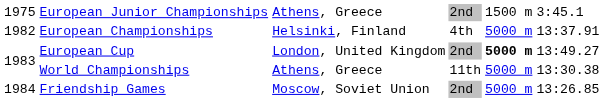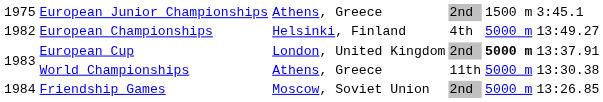(568, 32) 13:37.91 -> (568, 32) 13:49.27
(568, 51) 13:49.27 -> (568, 51) 13:37.91
